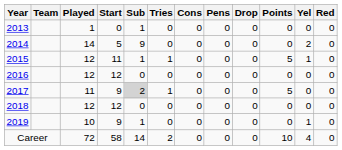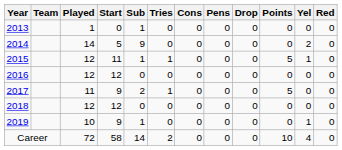(142, 91) lightgrey background -> (142, 91) no background
